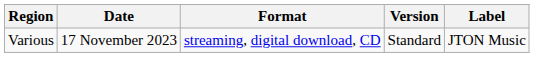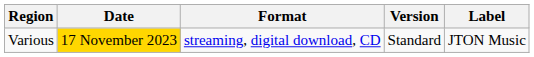(119, 40) no background -> (119, 40) gold background
